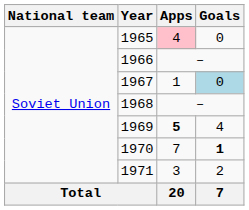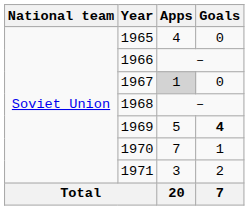(176, 38) pink background -> (176, 38) no background
(176, 82) no background -> (176, 82) lightgrey background
(220, 82) lightblue background -> (220, 82) no background
(176, 127) bold -> (176, 127) normal
(220, 127) normal -> (220, 127) bold
(220, 149) bold -> (220, 149) normal
